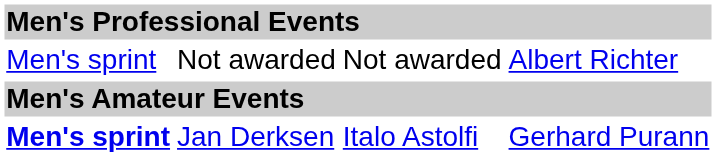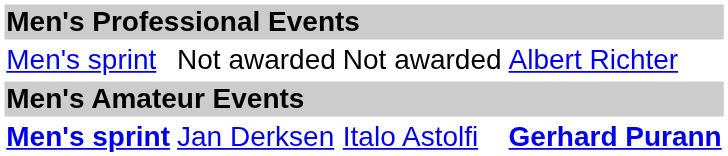(609, 137) normal -> (615, 137) bold
